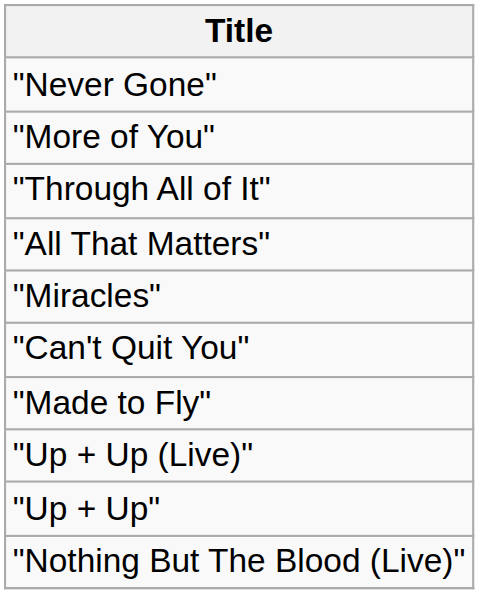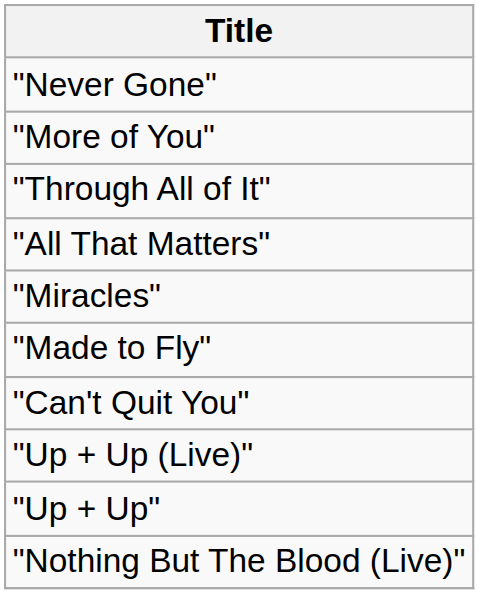(131, 349) "Can't Quit You" -> (112, 349) "Made to Fly"
(112, 402) "Made to Fly" -> (131, 402) "Can't Quit You"
